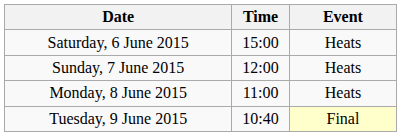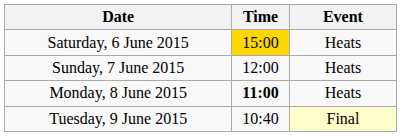(261, 42) no background -> (261, 42) gold background
(261, 93) normal -> (261, 93) bold
